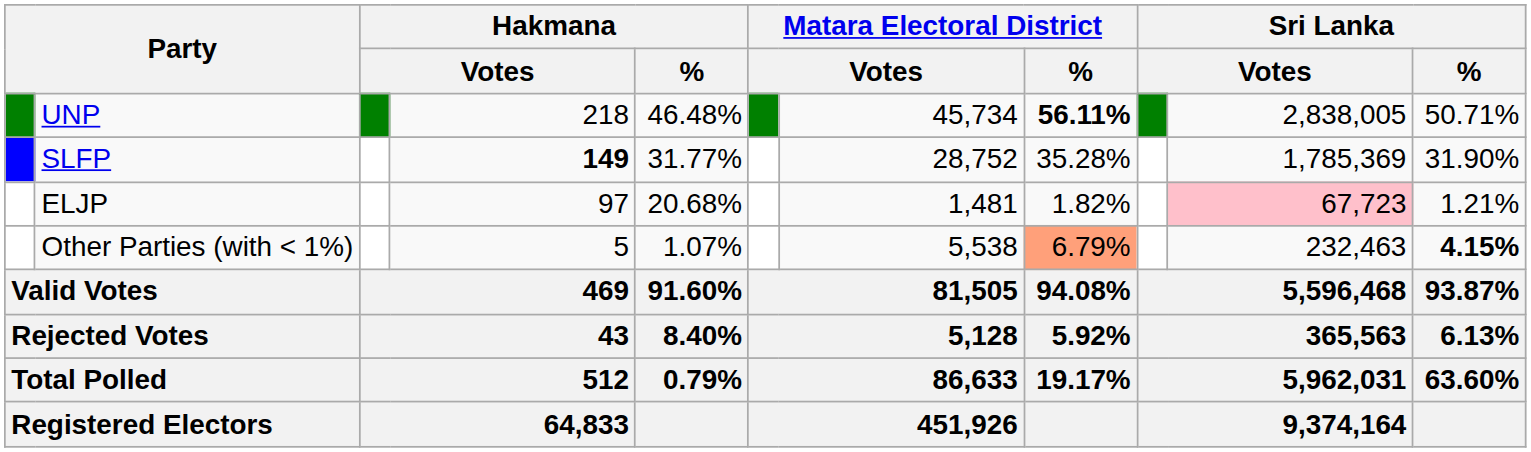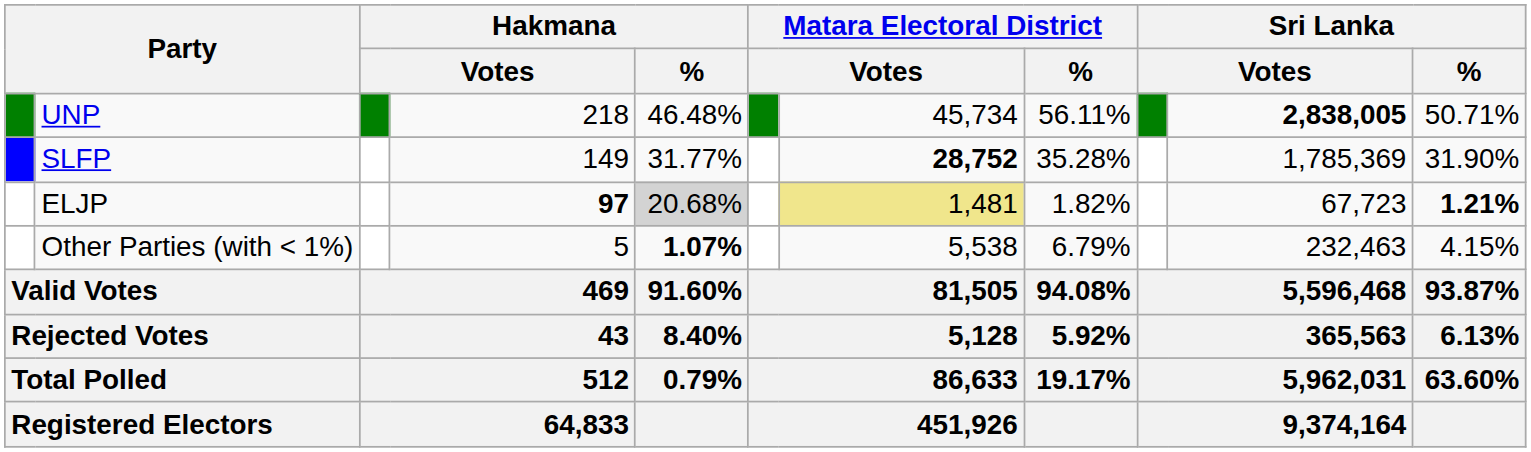(1084, 114) bold -> (1084, 114) normal
(1344, 114) normal -> (1344, 114) bold
(606, 159) bold -> (606, 159) normal
(975, 159) normal -> (975, 159) bold
(614, 203) normal -> (614, 203) bold
(695, 203) no background -> (695, 203) lightgrey background
(983, 203) no background -> (983, 203) khaki background
(1364, 203) pink background -> (1364, 203) no background
(1480, 203) normal -> (1480, 203) bold
(702, 247) normal -> (702, 247) bold
(1091, 247) lightsalmon background -> (1091, 247) no background
(1480, 247) bold -> (1480, 247) normal
